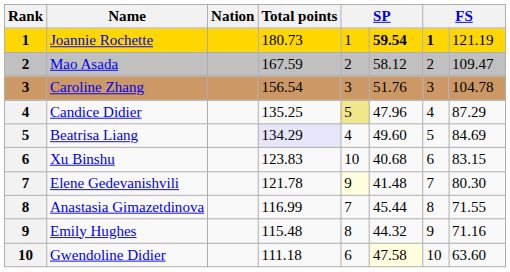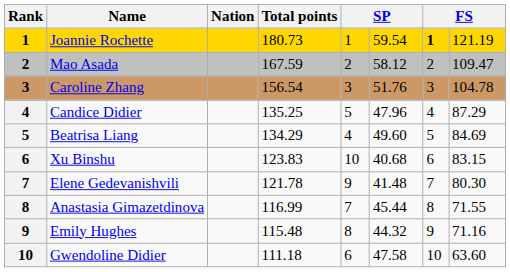(390, 40) bold -> (390, 40) normal
(348, 111) khaki background -> (348, 111) no background
(282, 135) lavender background -> (282, 135) no background
(348, 183) lightyellow background -> (348, 183) no background
(390, 254) lightyellow background -> (390, 254) no background
